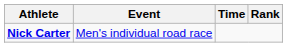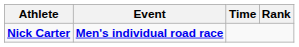(144, 33) normal -> (150, 33) bold
